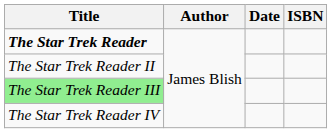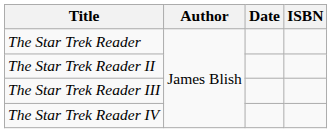(77, 41) bold -> (74, 41) normal
(84, 90) lightgreen background -> (84, 90) no background
